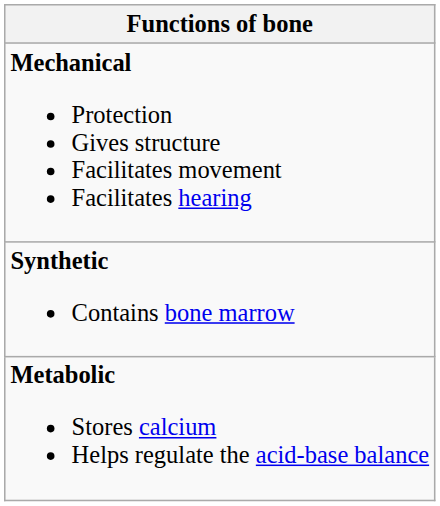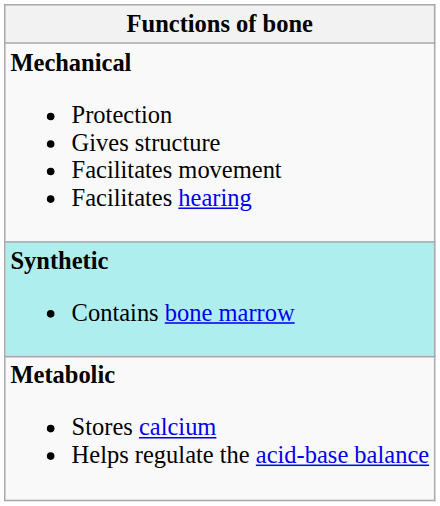(220, 287) no background -> (220, 287) paleturquoise background
